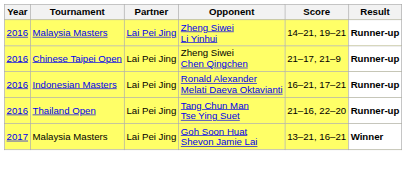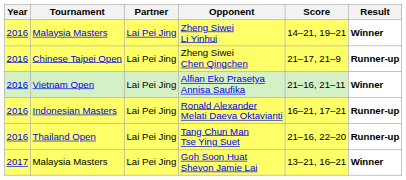(375, 33) Runner-up -> (367, 33) Winner
+ row: (223, 85)
